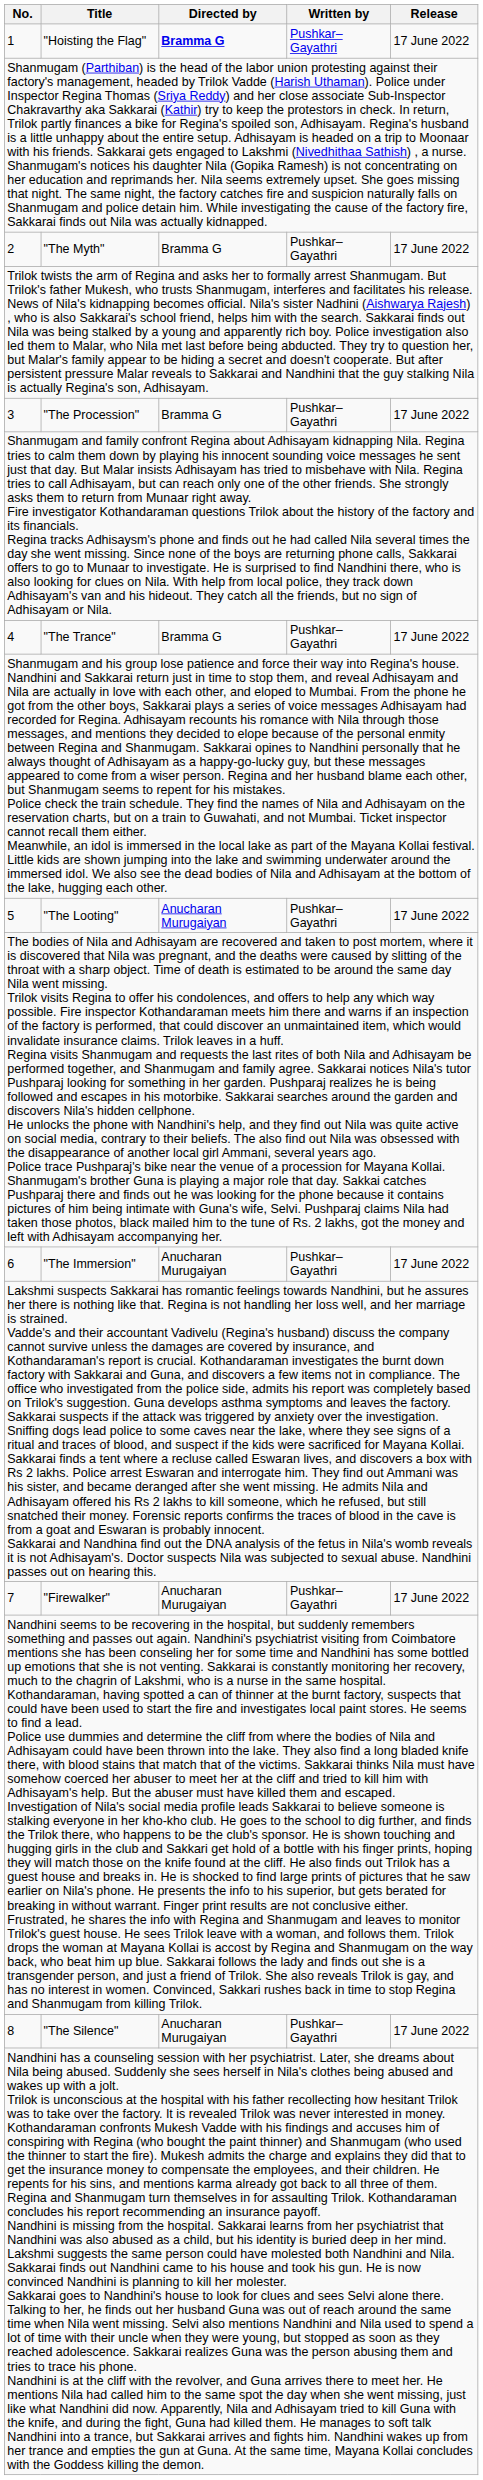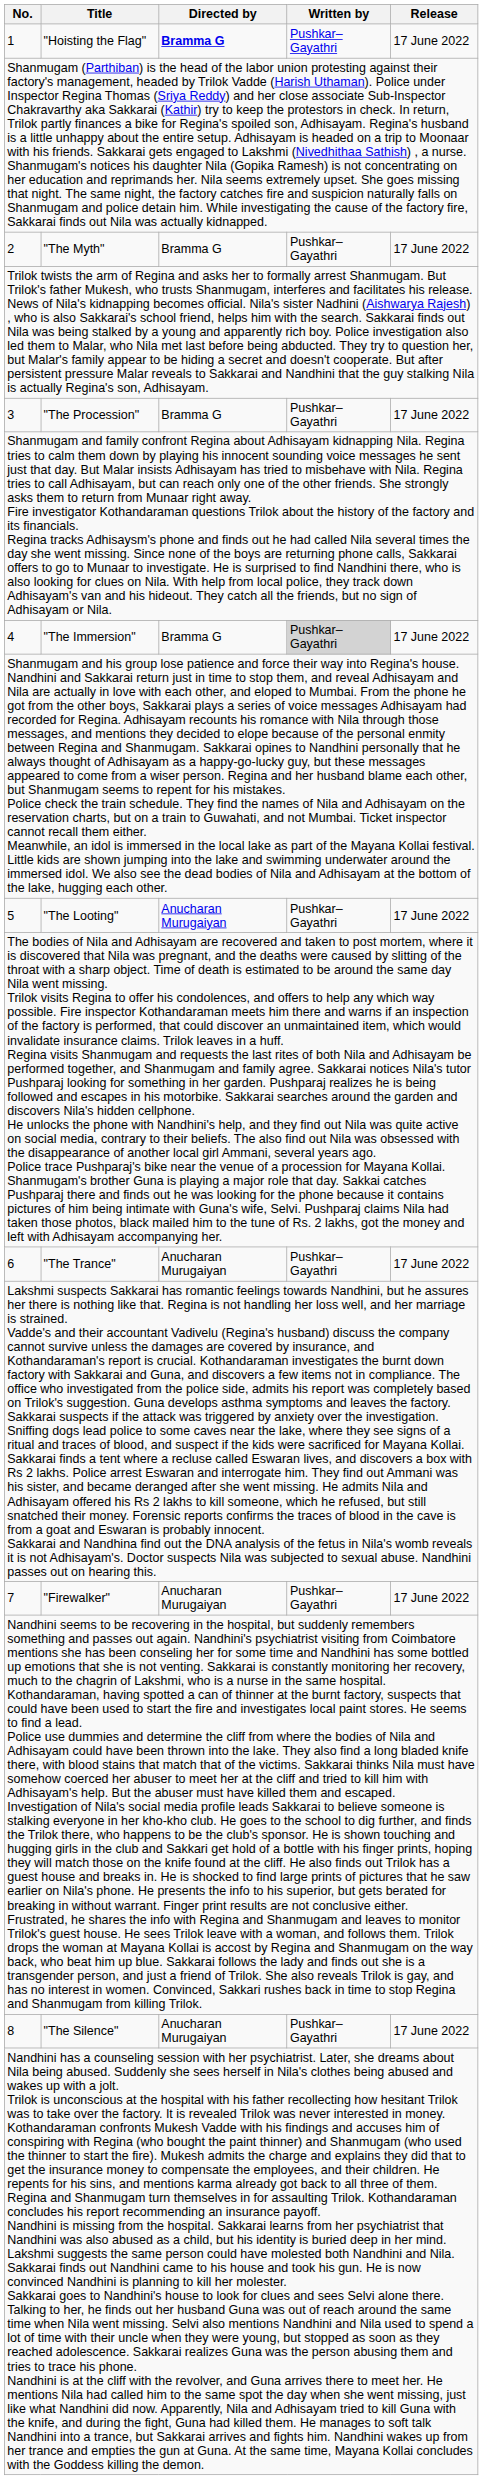(80, 637) "The Trance" -> (90, 637) "The Immersion"
(316, 637) no background -> (316, 637) lightgrey background
(90, 1264) "The Immersion" -> (80, 1264) "The Trance"
